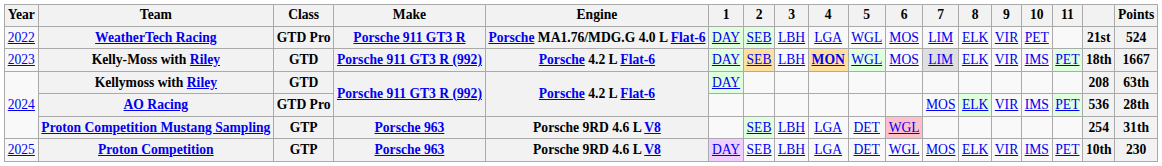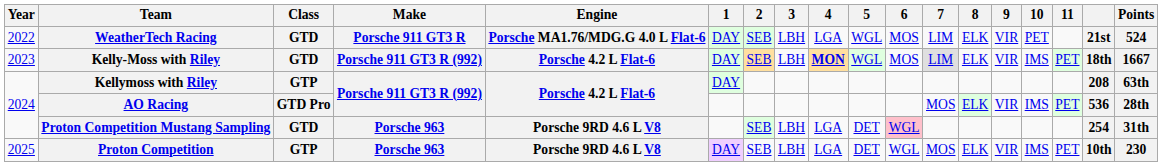(304, 37) GTD Pro -> (304, 37) GTD
(304, 82) GTD -> (304, 82) GTP
(304, 127) GTP -> (304, 127) GTD
